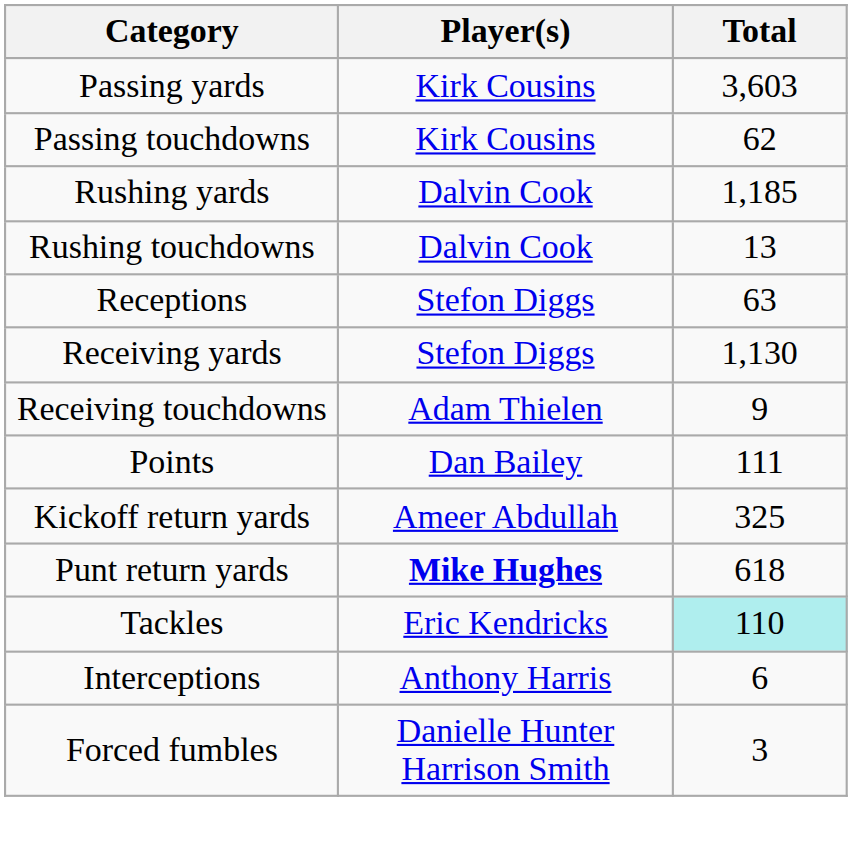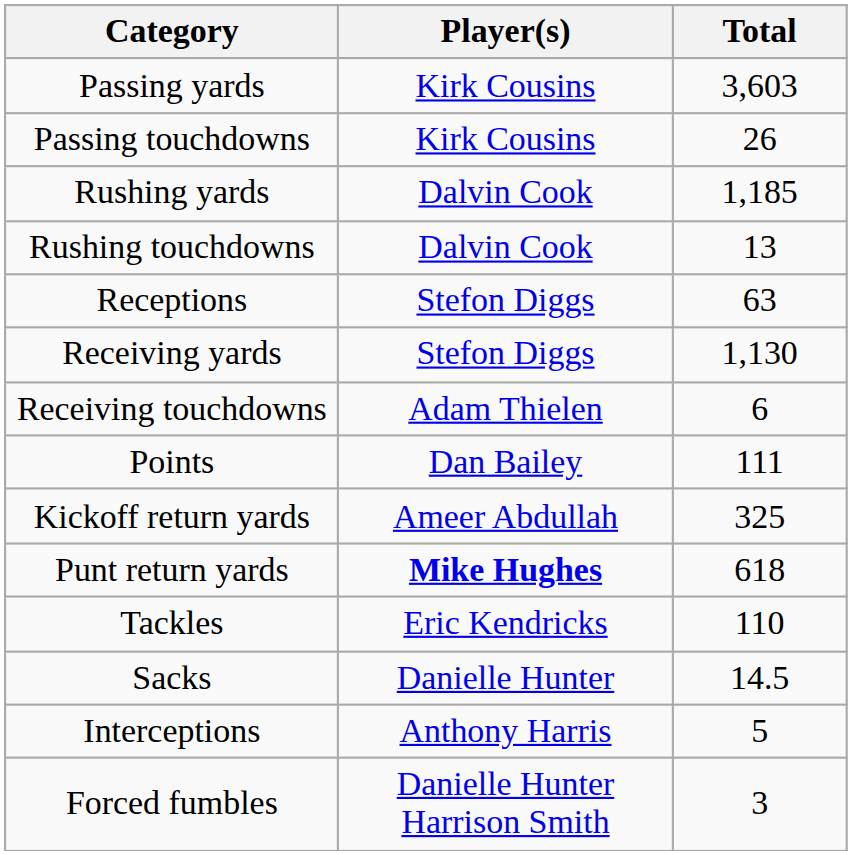(760, 138) 62 -> (760, 138) 26
(760, 407) 9 -> (760, 407) 6
(760, 623) paleturquoise background -> (760, 623) no background
+ row: (172, 676)
(760, 676) 6 -> (760, 730) 5
